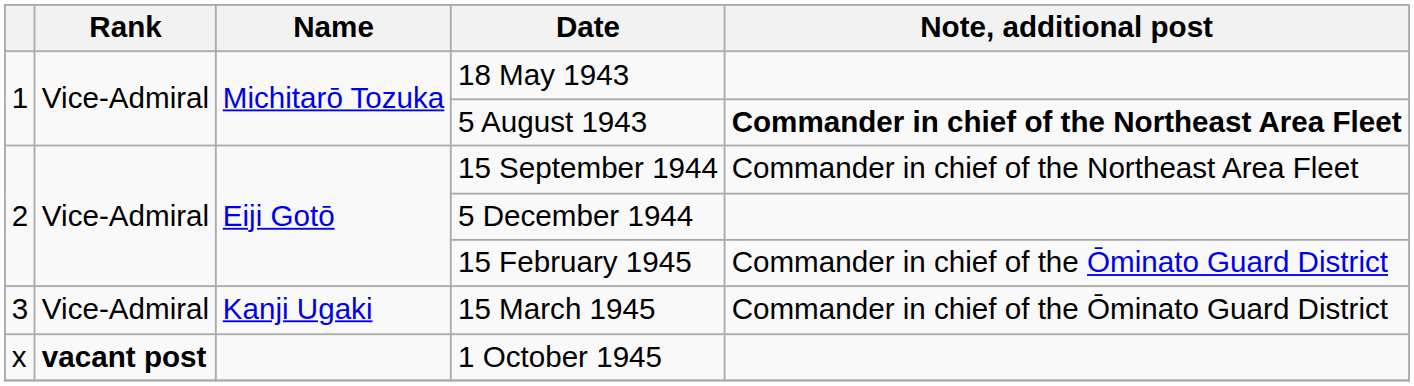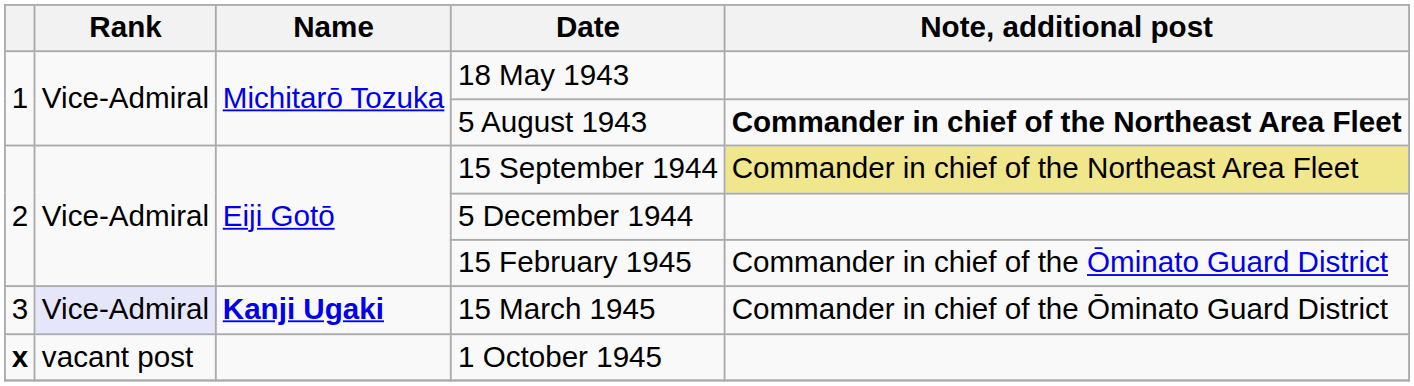(1045, 168) no background -> (1045, 168) khaki background
(125, 309) no background -> (125, 309) lavender background
(298, 309) normal -> (303, 309) bold
(19, 356) normal -> (20, 356) bold
(124, 356) bold -> (118, 356) normal
